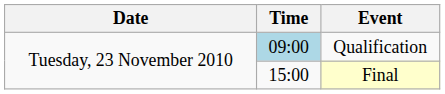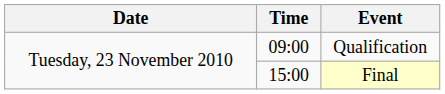(289, 46) lightblue background -> (289, 46) no background
